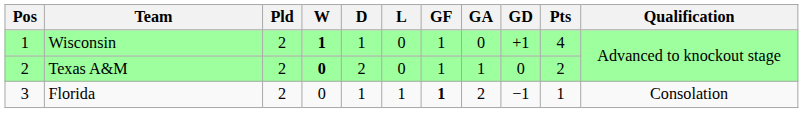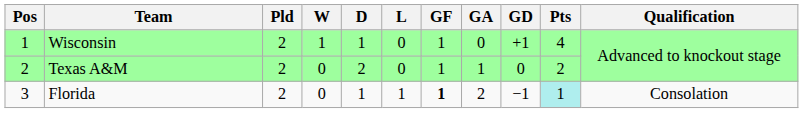(322, 42) bold -> (322, 42) normal
(322, 68) bold -> (322, 68) normal
(560, 94) no background -> (560, 94) paleturquoise background
